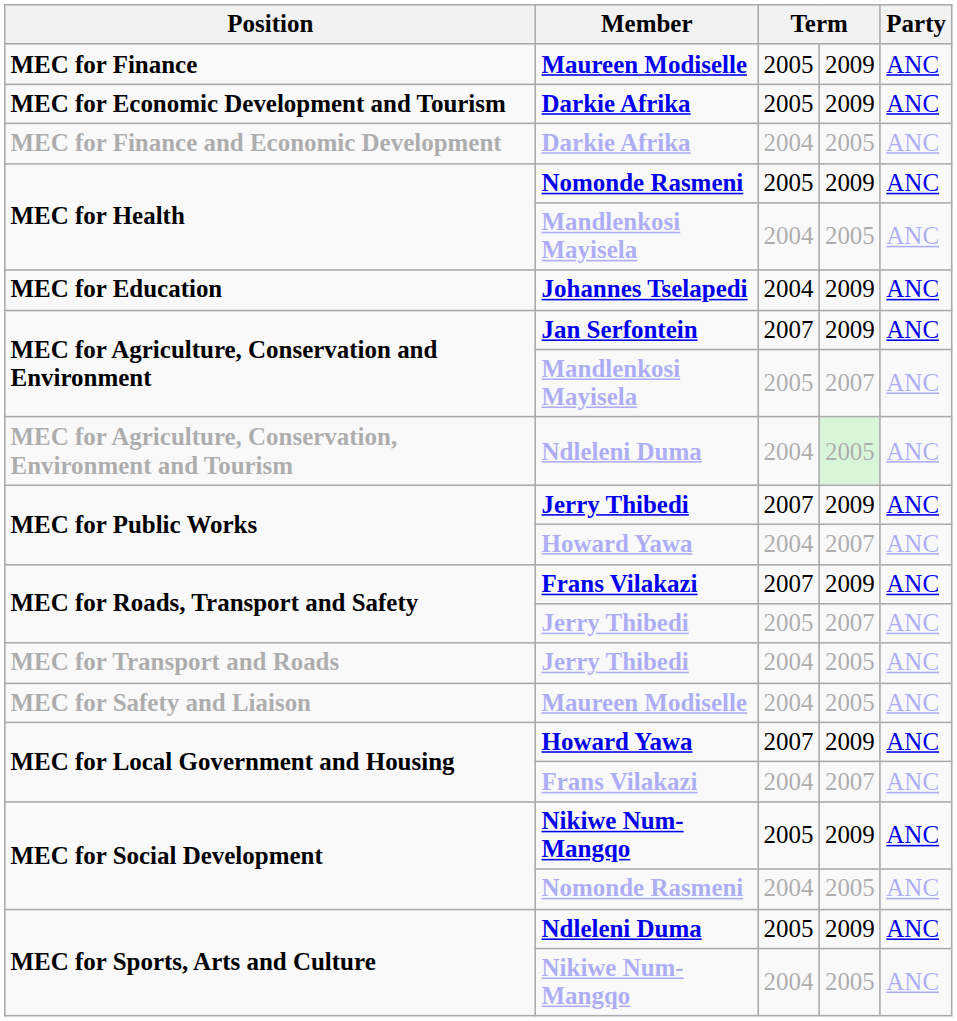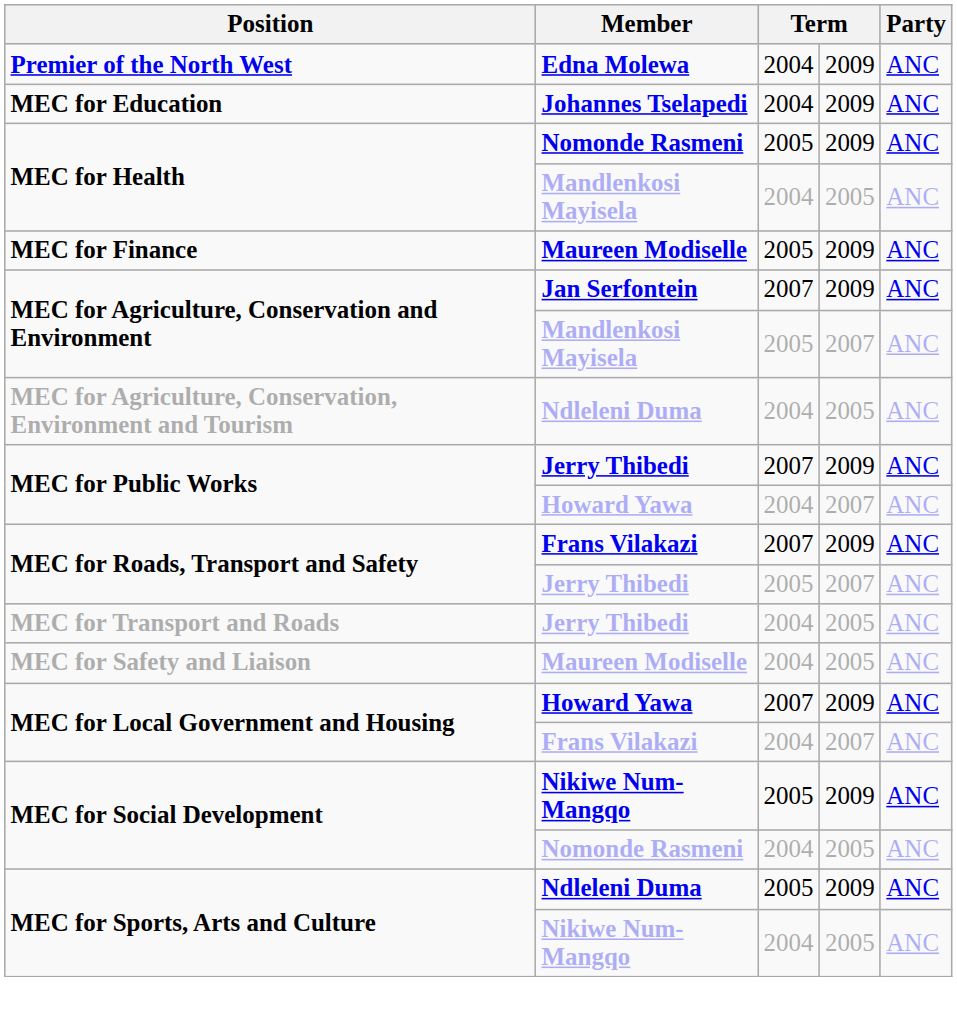+ row: (151, 63)
rows swapped: (104, 63) <-> (116, 289)
- row: (258, 103)
- row: (256, 143)
(850, 450) lightgreen background -> (850, 411) no background
